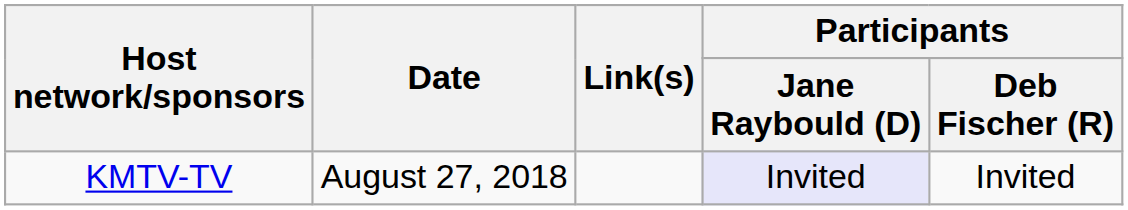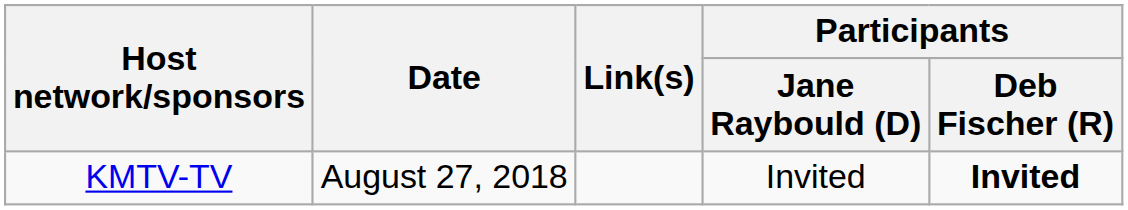(816, 177) lavender background -> (816, 177) no background
(1025, 177) normal -> (1025, 177) bold
